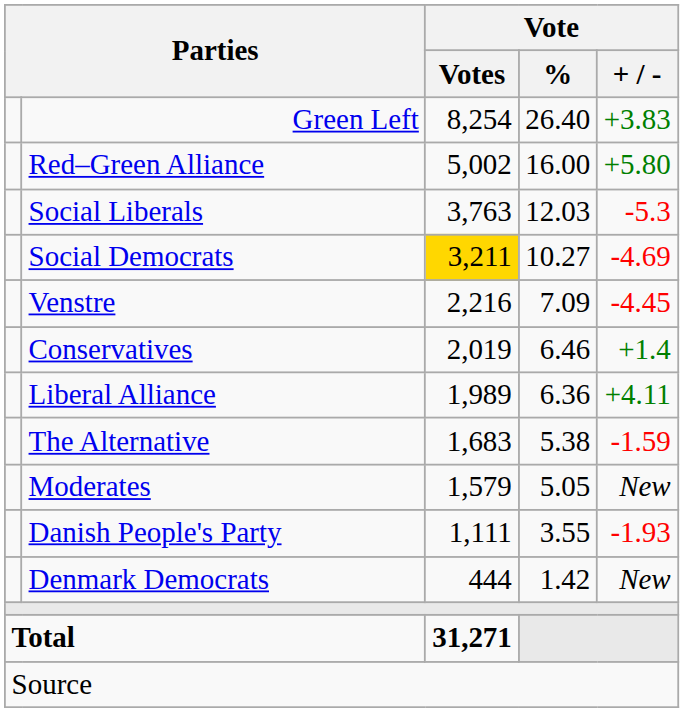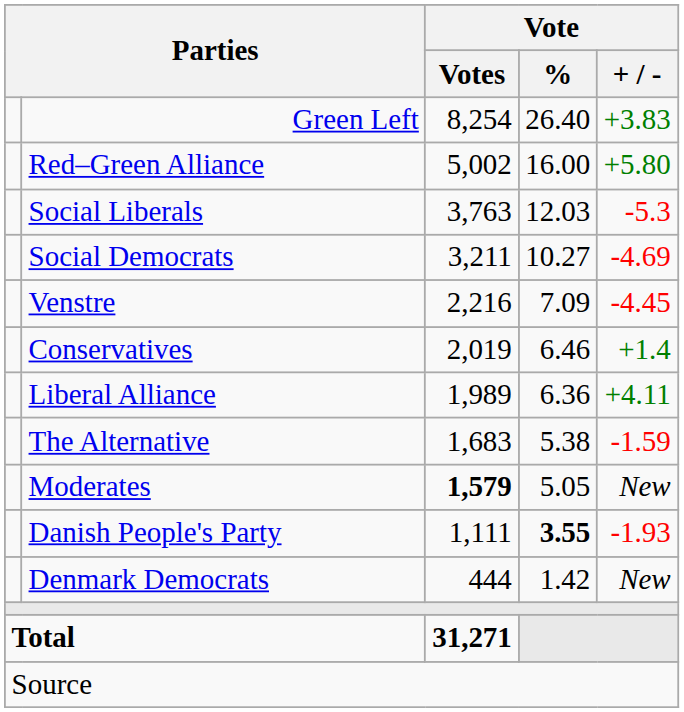(480, 257) gold background -> (480, 257) no background
(479, 486) normal -> (479, 486) bold
(565, 532) normal -> (565, 532) bold
